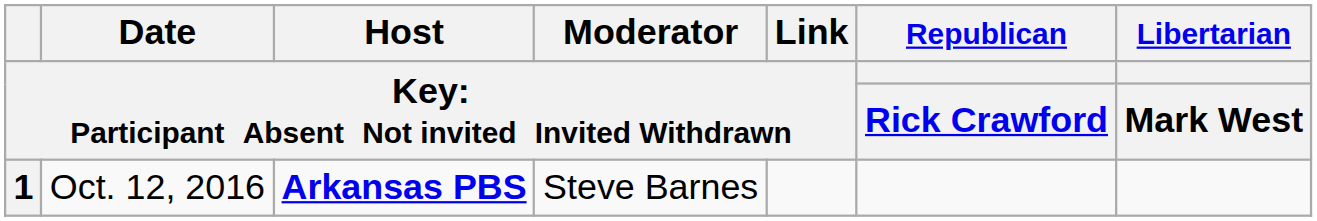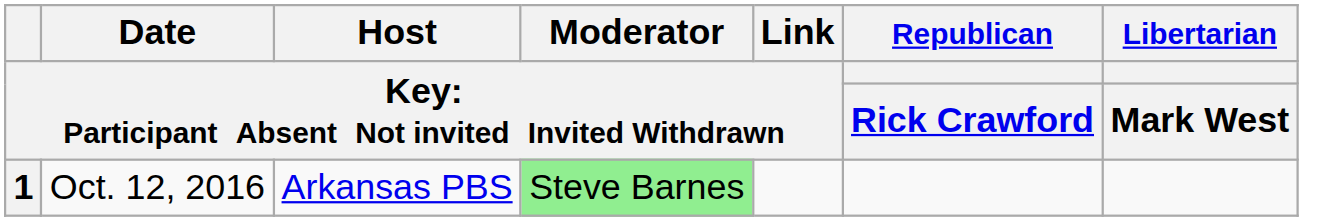(404, 186) bold -> (397, 186) normal
(651, 186) no background -> (637, 186) lightgreen background
